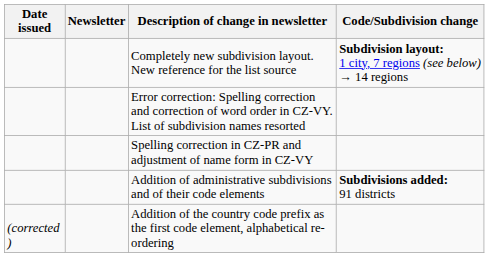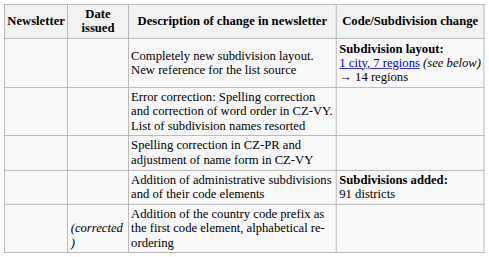columns swapped: (97, 21) <-> (35, 21)
